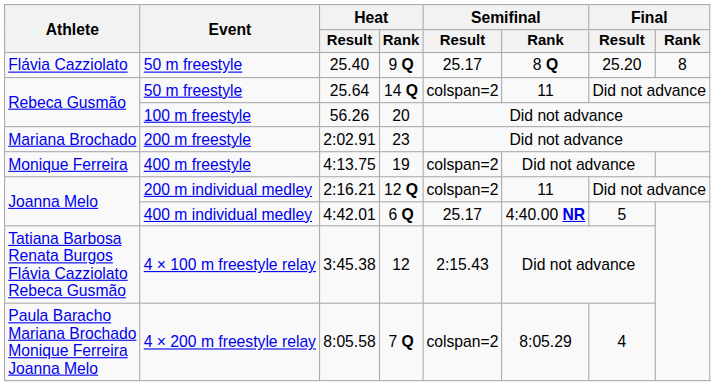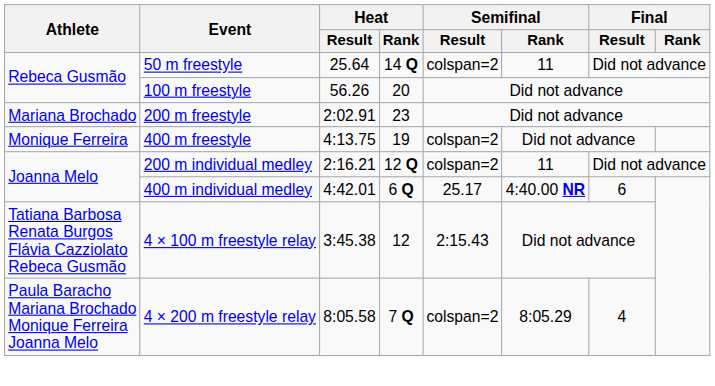- row: (349, 66)
(622, 214) 5 -> (622, 190) 6
